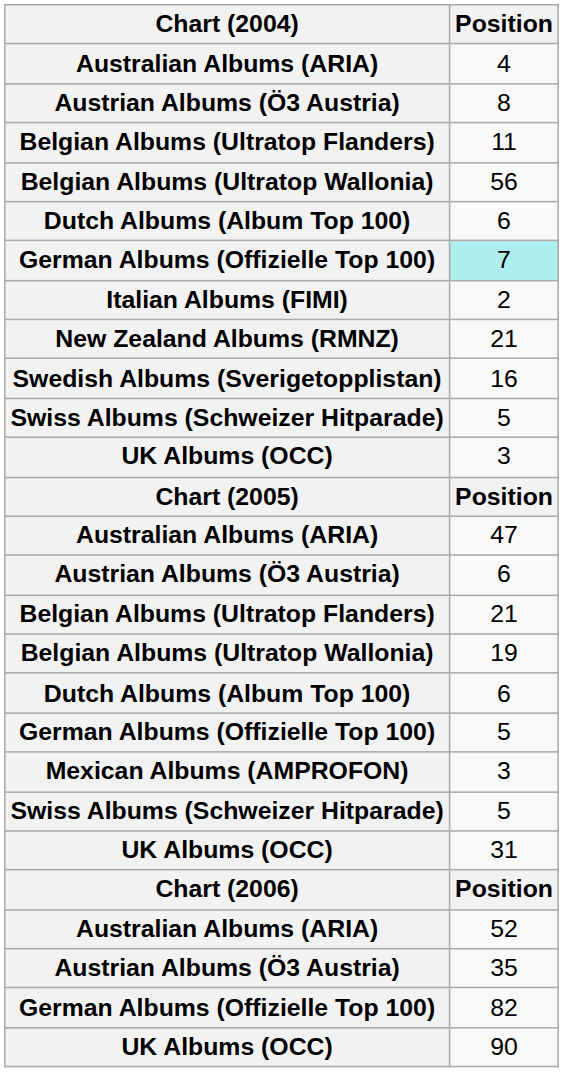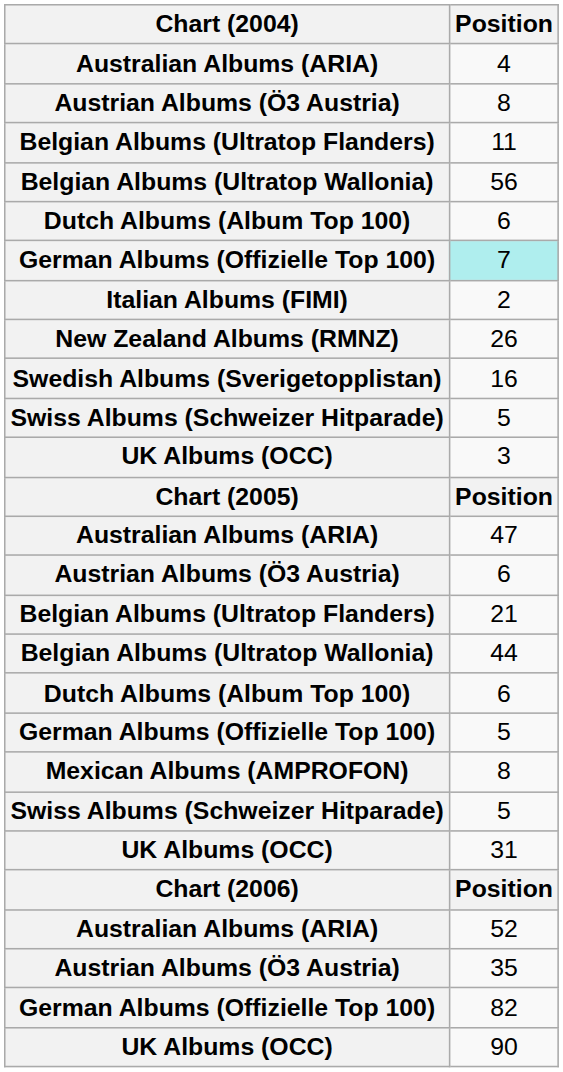(504, 338) 21 -> (504, 338) 26
(504, 653) 19 -> (504, 653) 44
(504, 771) 3 -> (504, 771) 8
